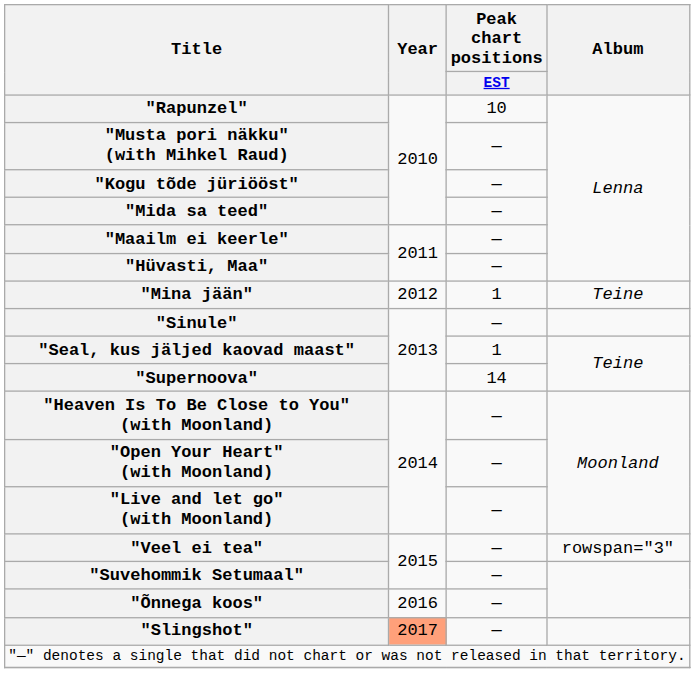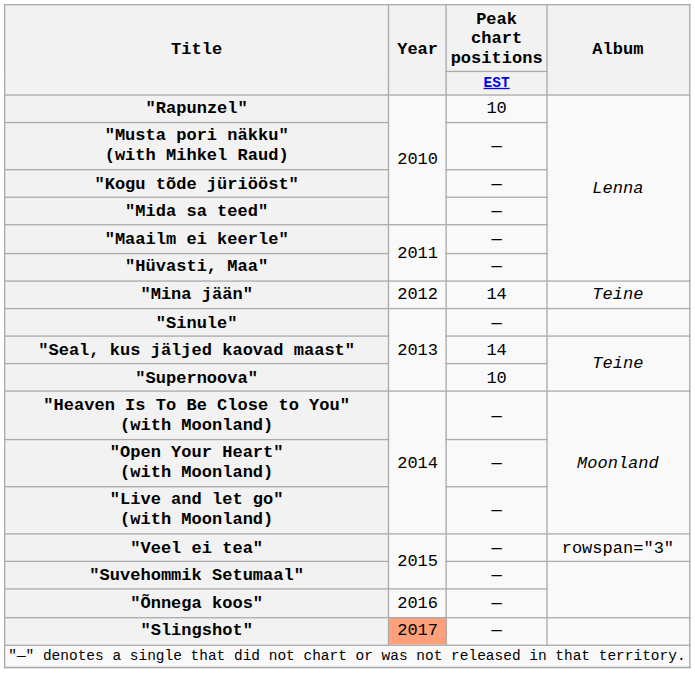(497, 295) 1 -> (497, 295) 14
(497, 350) 1 -> (497, 350) 14
(497, 378) 14 -> (497, 378) 10
